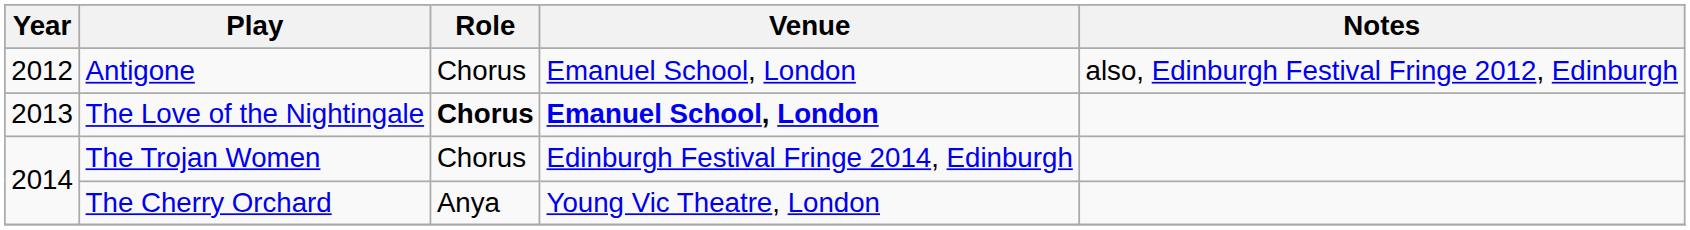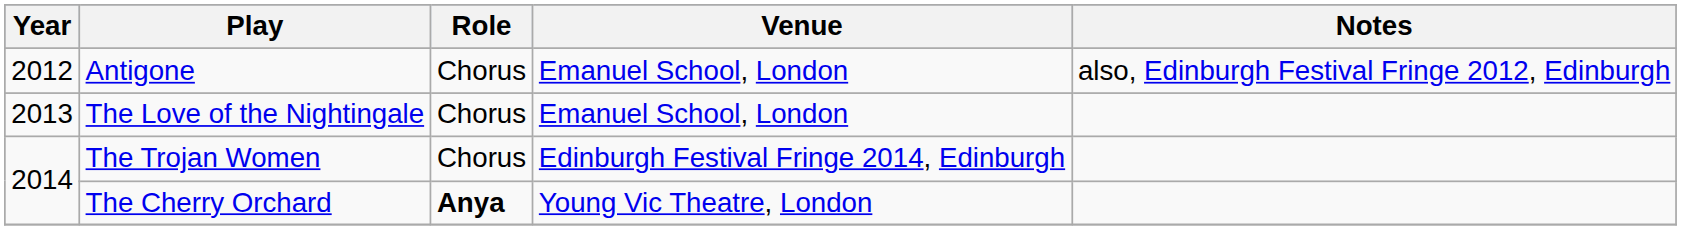(485, 114) bold -> (481, 114) normal
(713, 114) bold -> (694, 114) normal
(468, 202) normal -> (471, 202) bold
